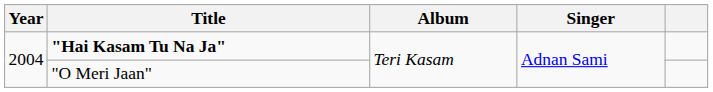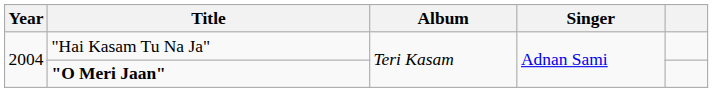(139, 45) bold -> (131, 45) normal
(102, 73) normal -> (109, 73) bold
